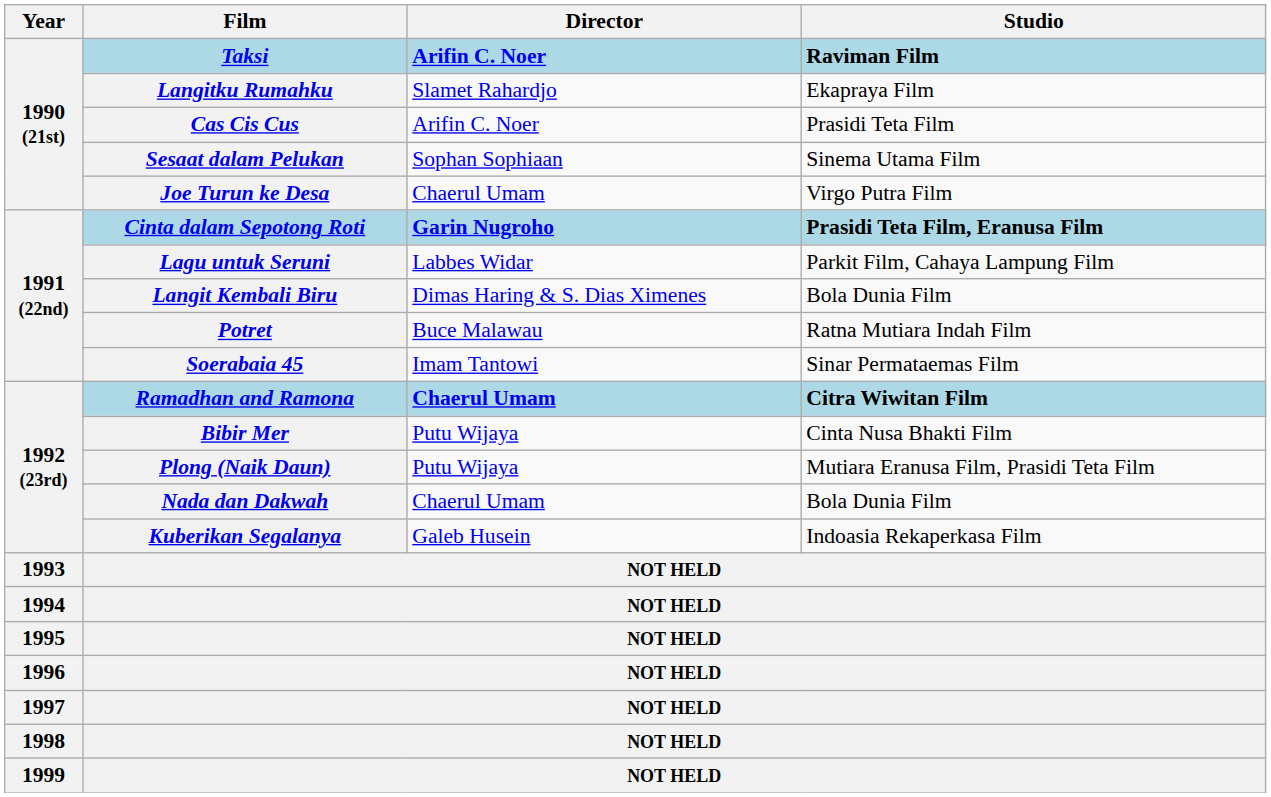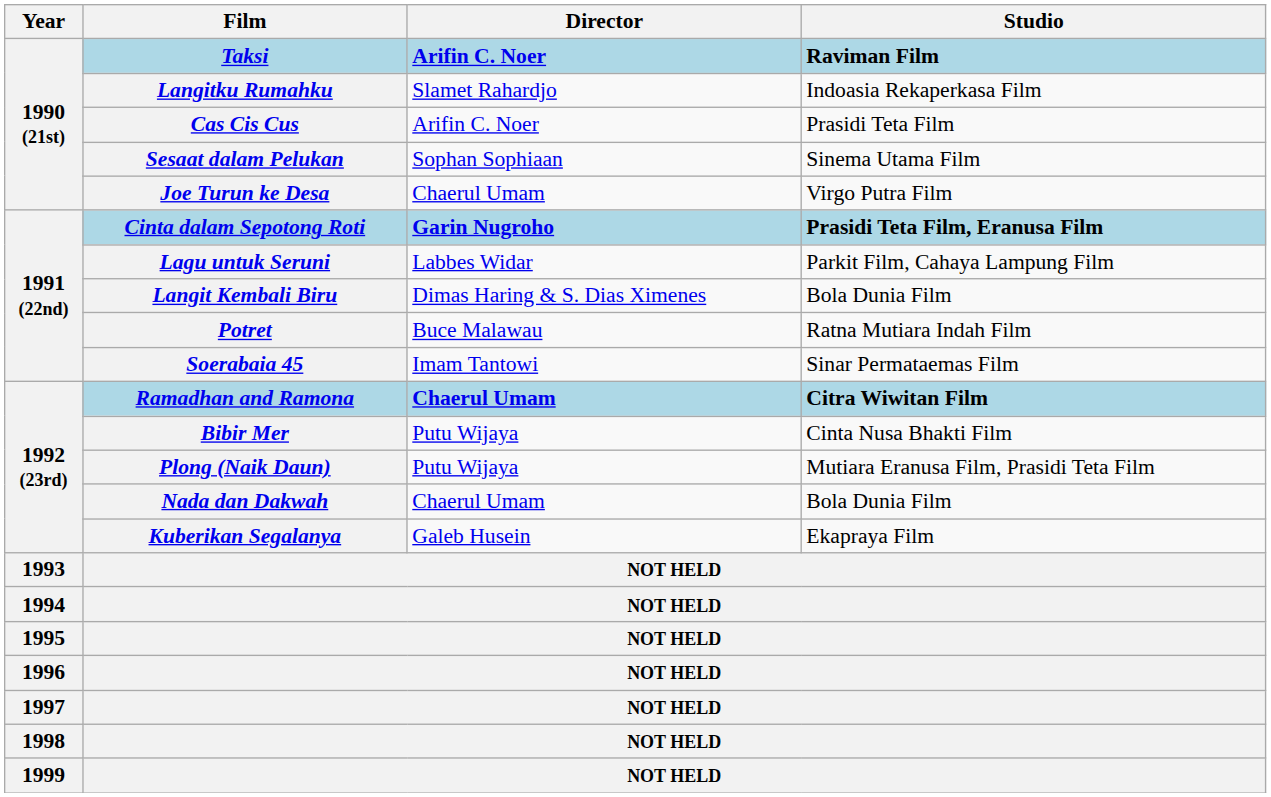(870, 90) Ekapraya Film -> (924, 90) Indoasia Rekaperkasa Film
(924, 535) Indoasia Rekaperkasa Film -> (870, 535) Ekapraya Film
